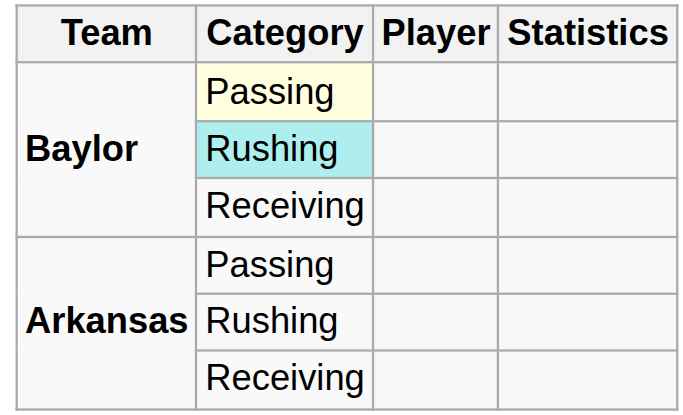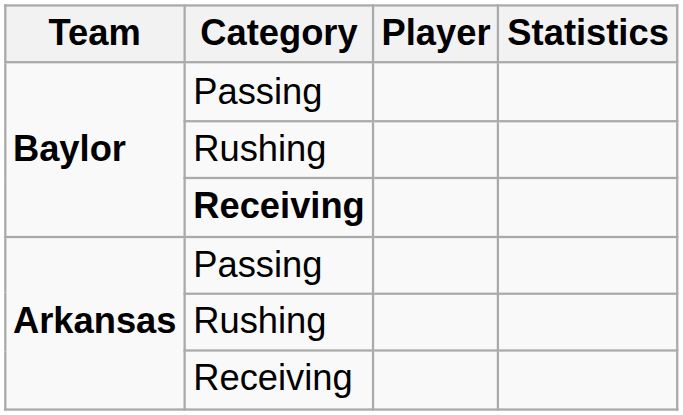(270, 91) lightyellow background -> (258, 91) no background
(272, 148) paleturquoise background -> (260, 148) no background
(285, 206) normal -> (279, 206) bold
